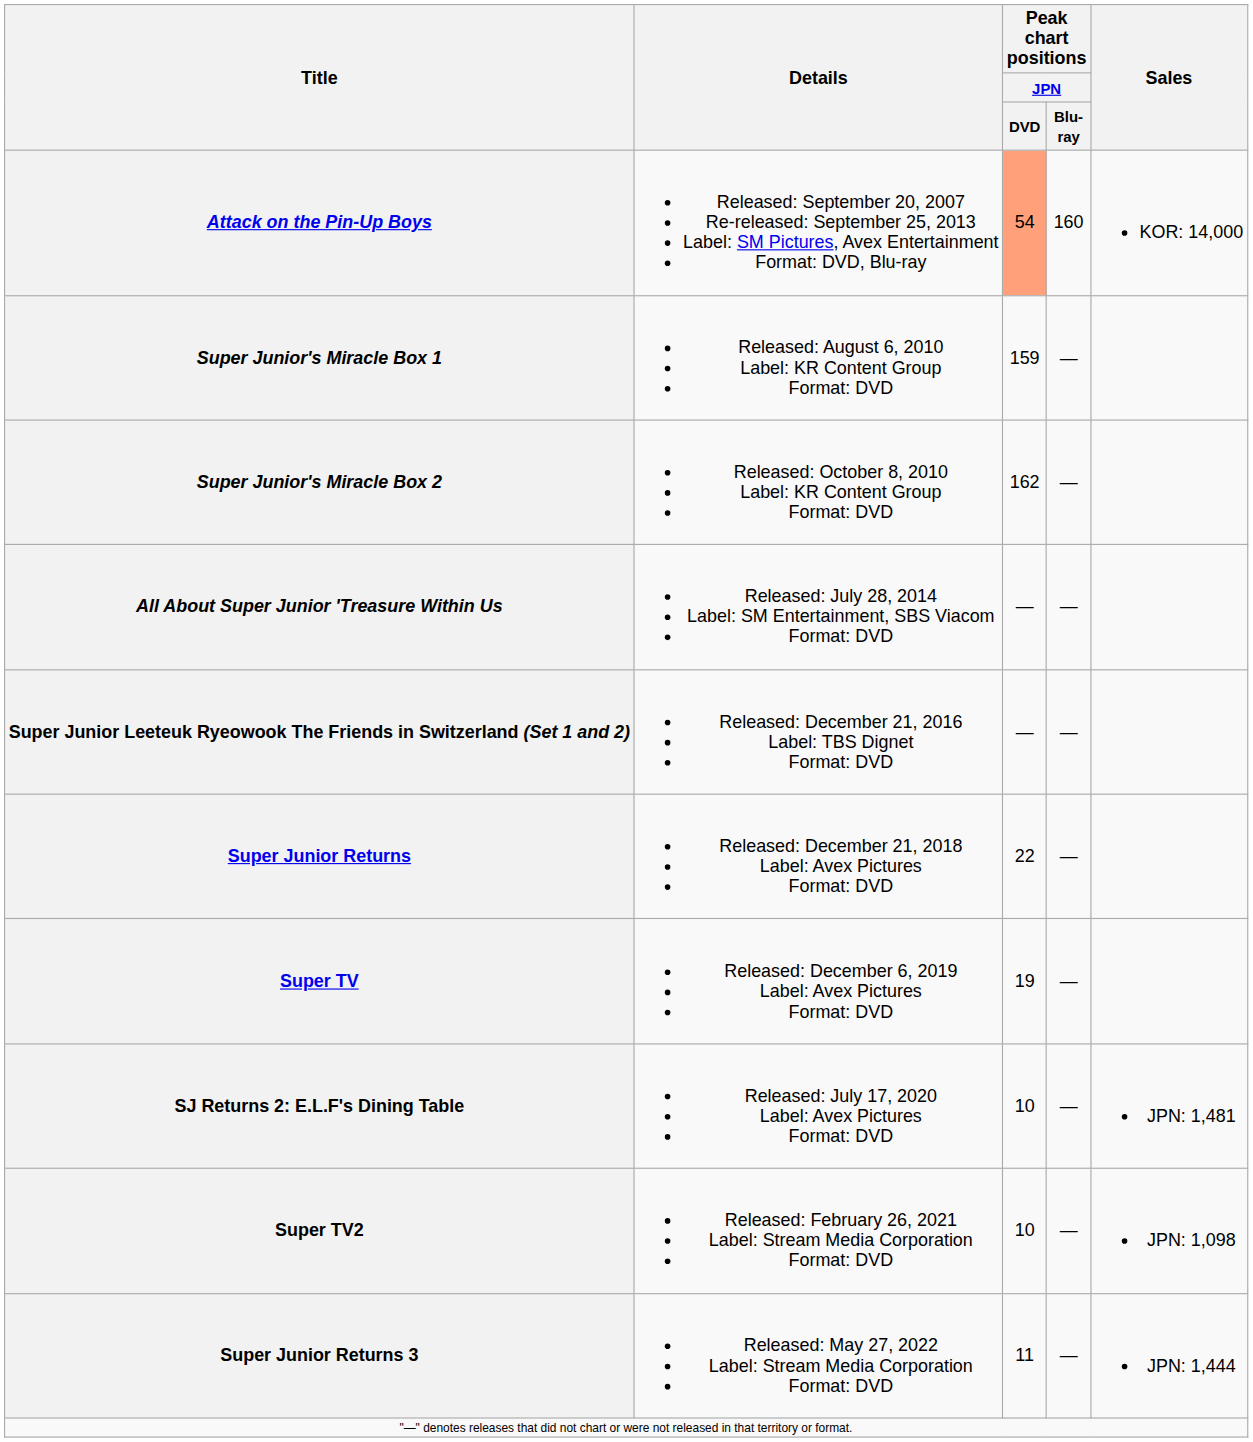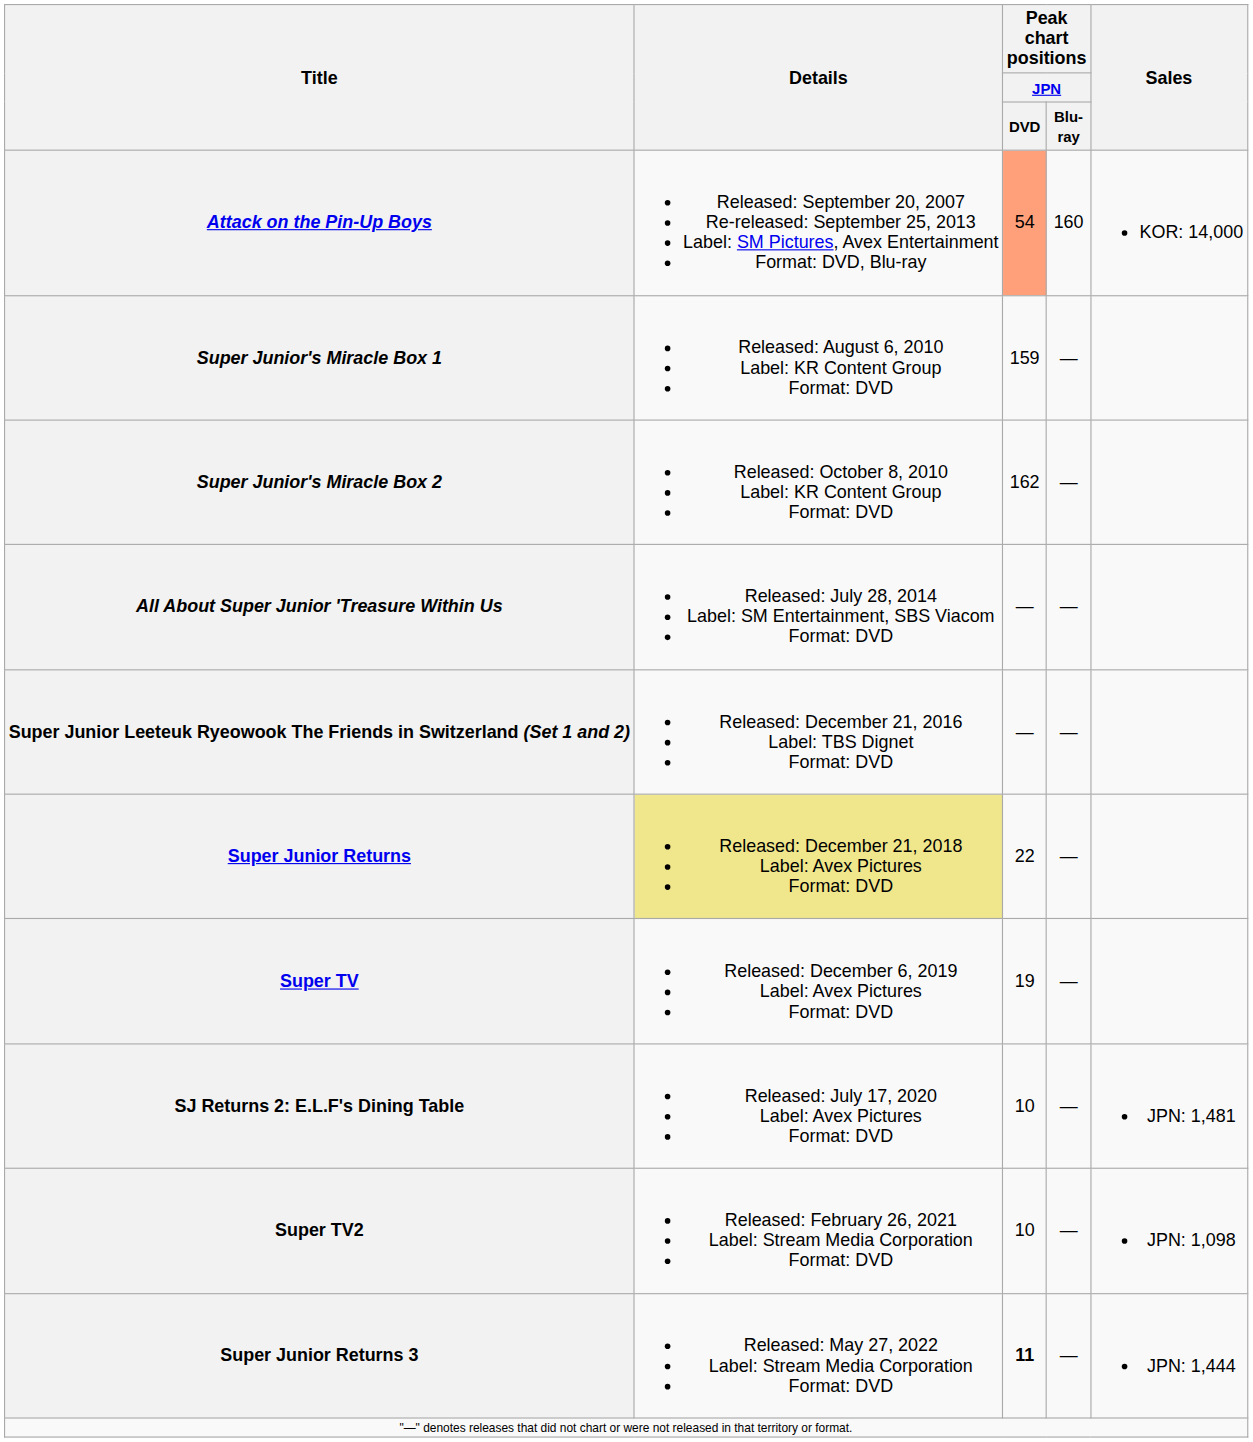(818, 867) no background -> (818, 867) khaki background
(1025, 1355) normal -> (1025, 1355) bold
